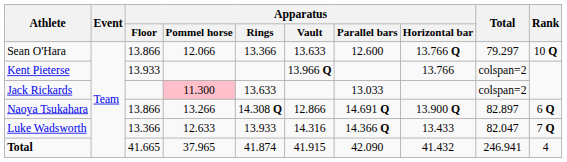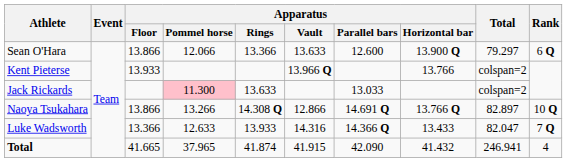(438, 51) 13.766 Q -> (438, 51) 13.900 Q
(546, 51) 10 Q -> (546, 51) 6 Q
(438, 109) 13.900 Q -> (438, 109) 13.766 Q
(546, 109) 6 Q -> (546, 109) 10 Q
